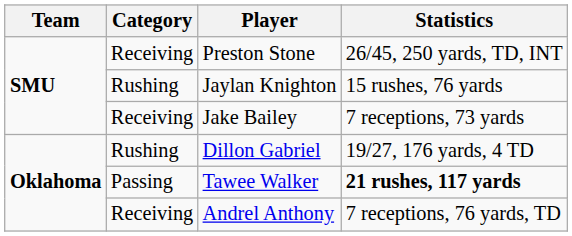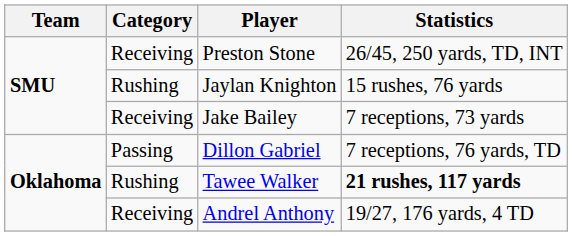(145, 149) Rushing -> (142, 149) Passing
(440, 149) 19/27, 176 yards, 4 TD -> (453, 149) 7 receptions, 76 yards, TD
(142, 182) Passing -> (145, 182) Rushing
(453, 214) 7 receptions, 76 yards, TD -> (440, 214) 19/27, 176 yards, 4 TD
